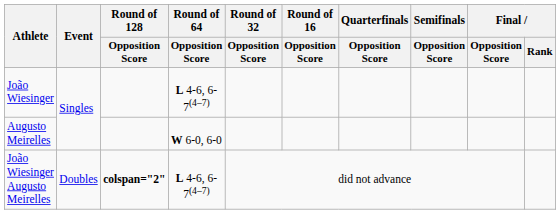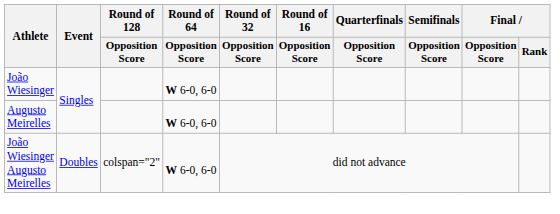(196, 99) L 4-6, 6-7(4–7) -> (191, 91) W 6-0, 6-0
(134, 180) bold -> (132, 163) normal
(196, 186) L 4-6, 6-7(4–7) -> (191, 170) W 6-0, 6-0
